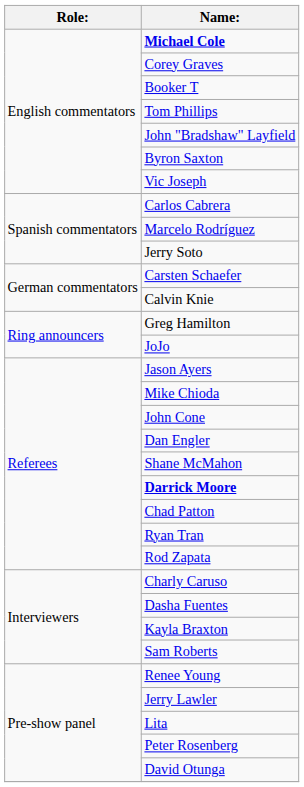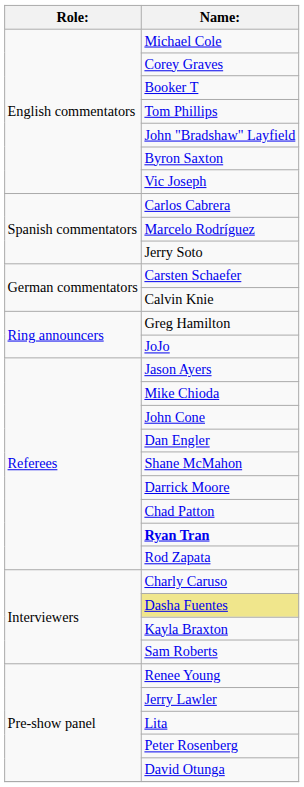(185, 40) bold -> (183, 40) normal
(190, 487) bold -> (187, 487) normal
(174, 534) normal -> (177, 534) bold
(186, 605) no background -> (186, 605) khaki background
